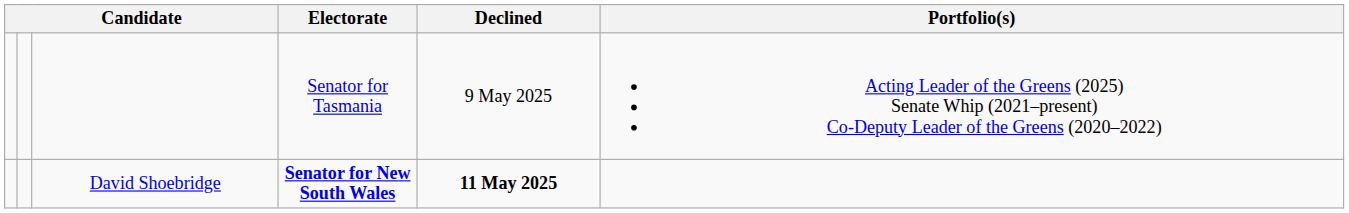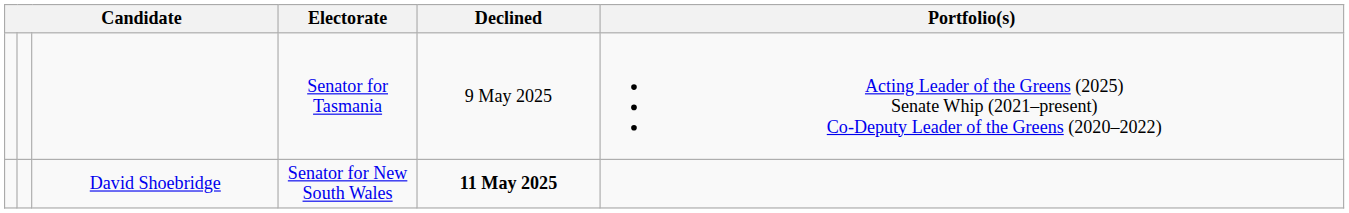(348, 183) bold -> (348, 183) normal
